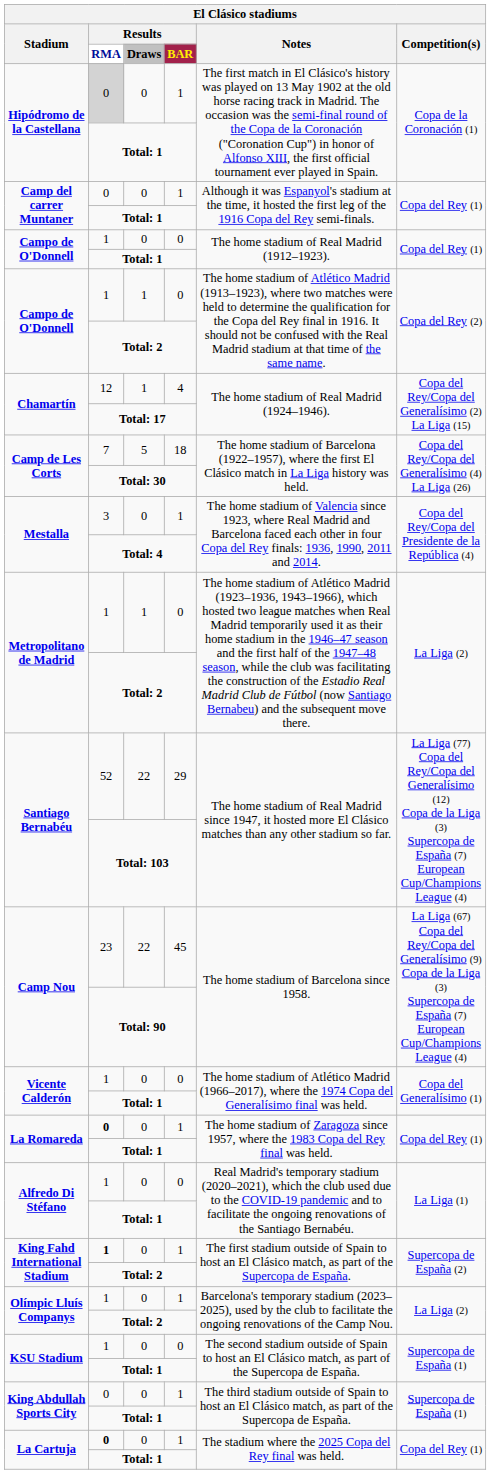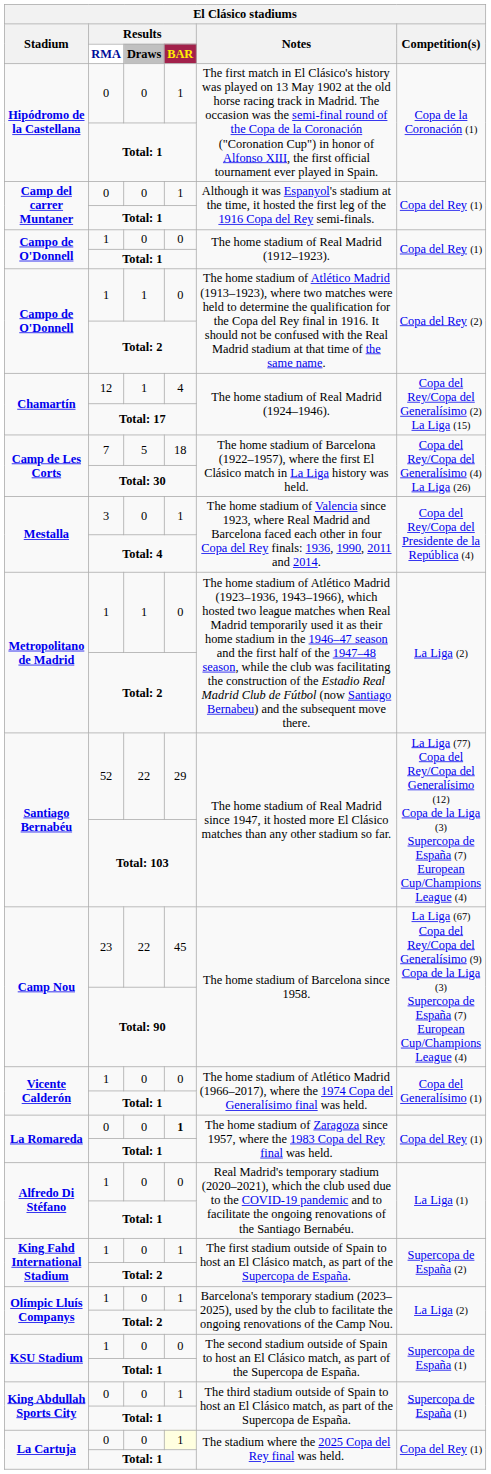(106, 93) lightgrey background -> (106, 93) no background
(106, 1126) bold -> (106, 1126) normal
(180, 1126) normal -> (180, 1126) bold
(106, 1250) bold -> (106, 1250) normal
(106, 1439) bold -> (106, 1439) normal
(180, 1439) no background -> (180, 1439) lightyellow background
